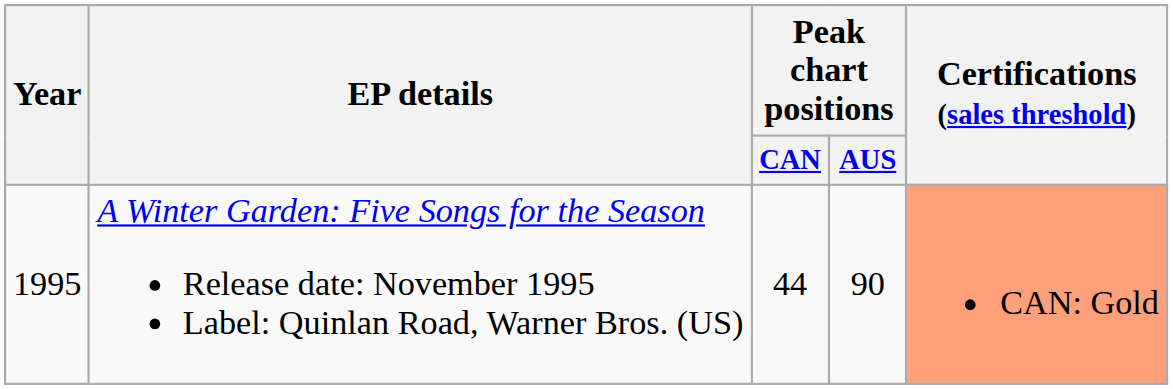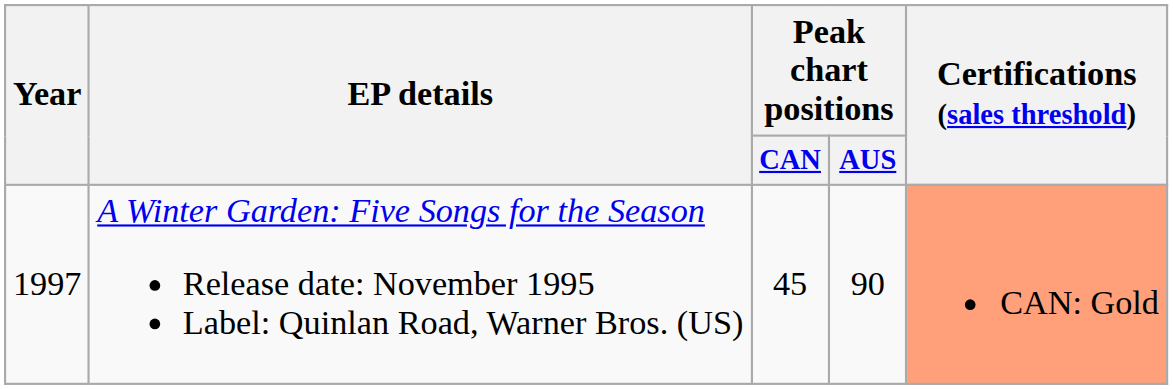(47, 283) 1995 -> (47, 283) 1997
(790, 283) 44 -> (790, 283) 45
